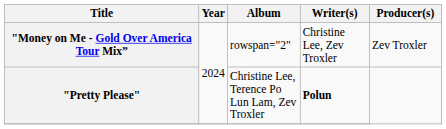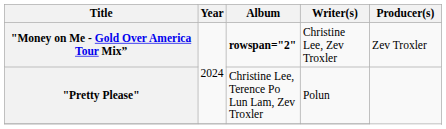(260, 44) normal -> (262, 44) bold
(317, 95) bold -> (316, 95) normal
